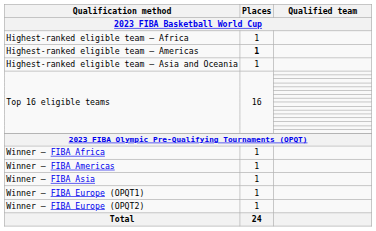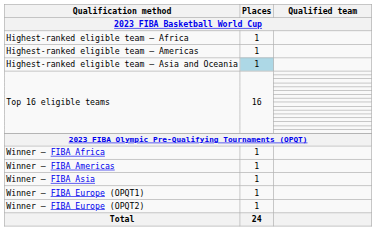(257, 51) bold -> (257, 51) normal
(257, 64) no background -> (257, 64) lightblue background
